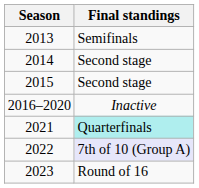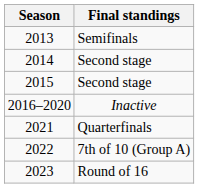(115, 127) paleturquoise background -> (115, 127) no background
(134, 149) lavender background -> (134, 149) no background
